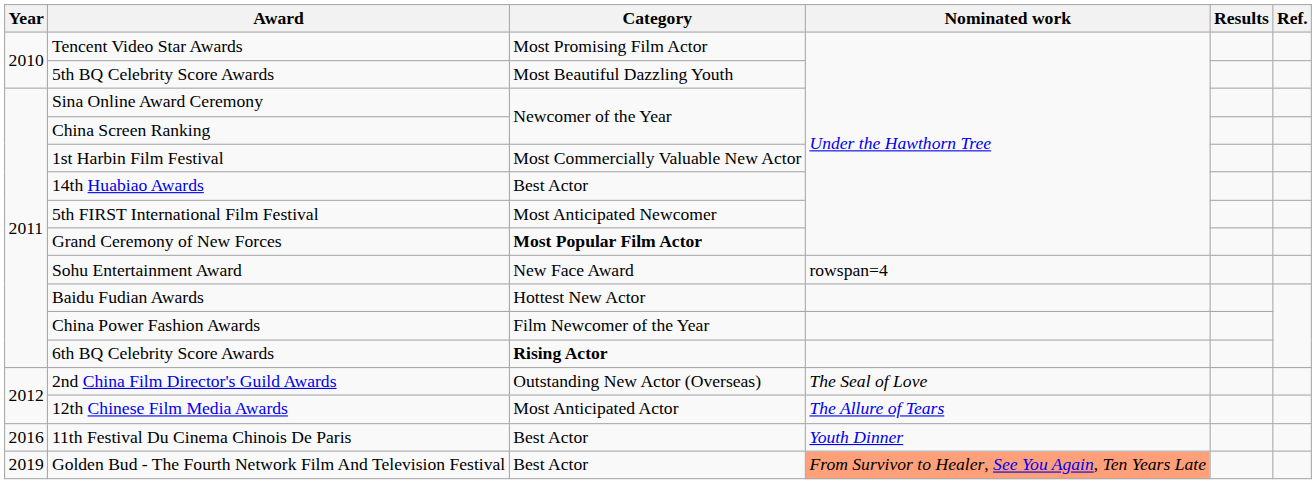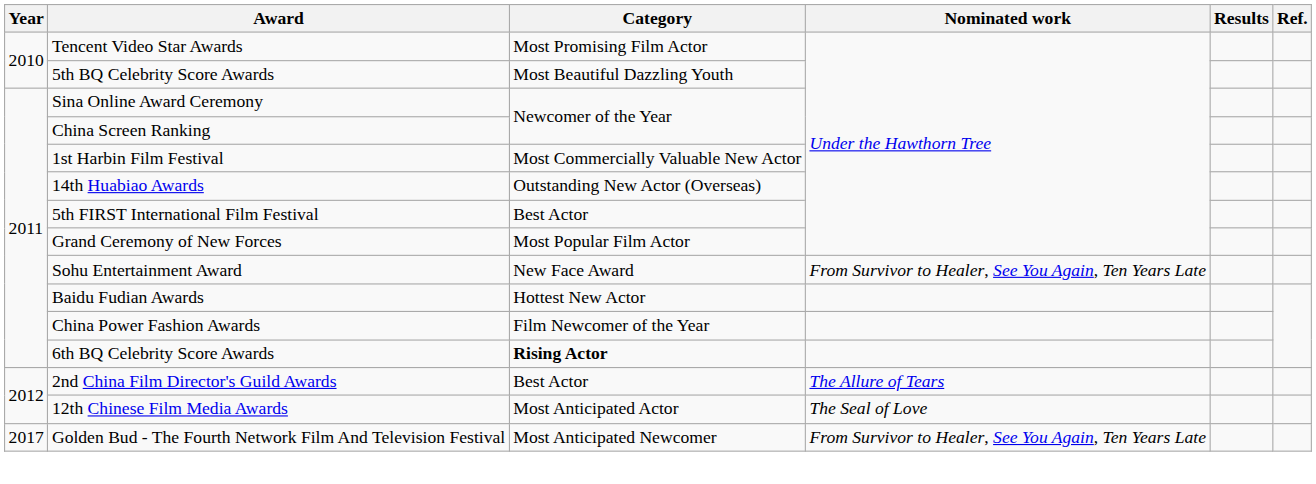(551, 185) Best Actor -> (637, 185) Outstanding New Actor (Overseas)
(615, 213) Most Anticipated Newcomer -> (551, 213) Best Actor
(608, 241) bold -> (602, 241) normal
(849, 269) rowspan=4 -> (1008, 269) From Survivor to Healer, See You Again, Ten Years Late
(637, 381) Outstanding New Actor (Overseas) -> (551, 381) Best Actor
(868, 381) The Seal of Love -> (877, 381) The Allure of Tears
(877, 409) The Allure of Tears -> (868, 409) The Seal of Love
- row: (202, 437)
(26, 465) 2019 -> (26, 437) 2017
(551, 465) Best Actor -> (615, 437) Most Anticipated Newcomer
(1008, 465) lightsalmon background -> (1008, 437) no background
